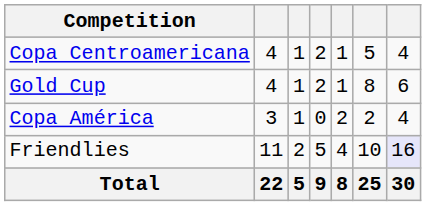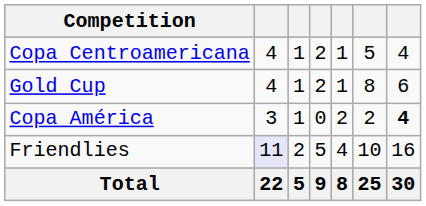(403, 119) normal -> (403, 119) bold
(271, 152) no background -> (271, 152) lavender background
(403, 152) lavender background -> (403, 152) no background
